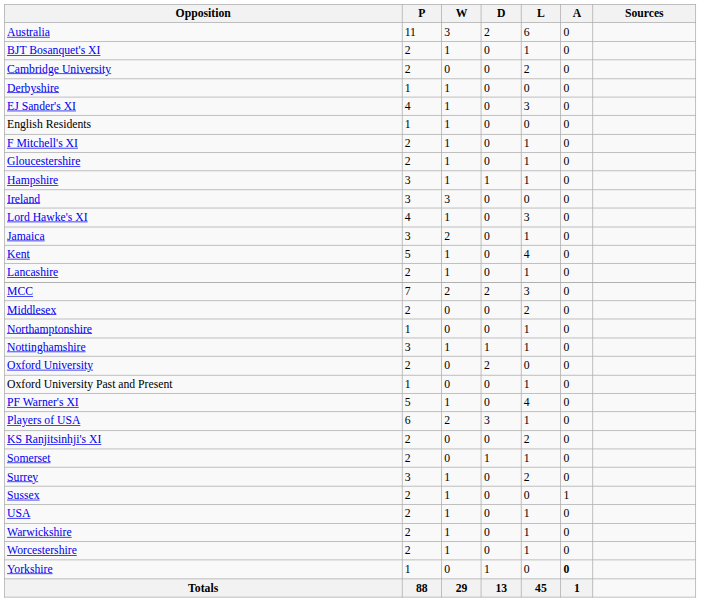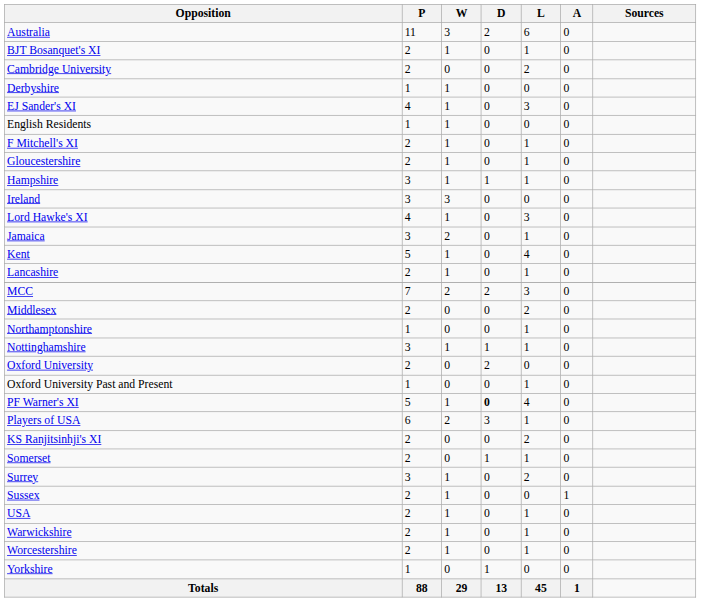(487, 402) normal -> (487, 402) bold
(566, 569) bold -> (566, 569) normal
